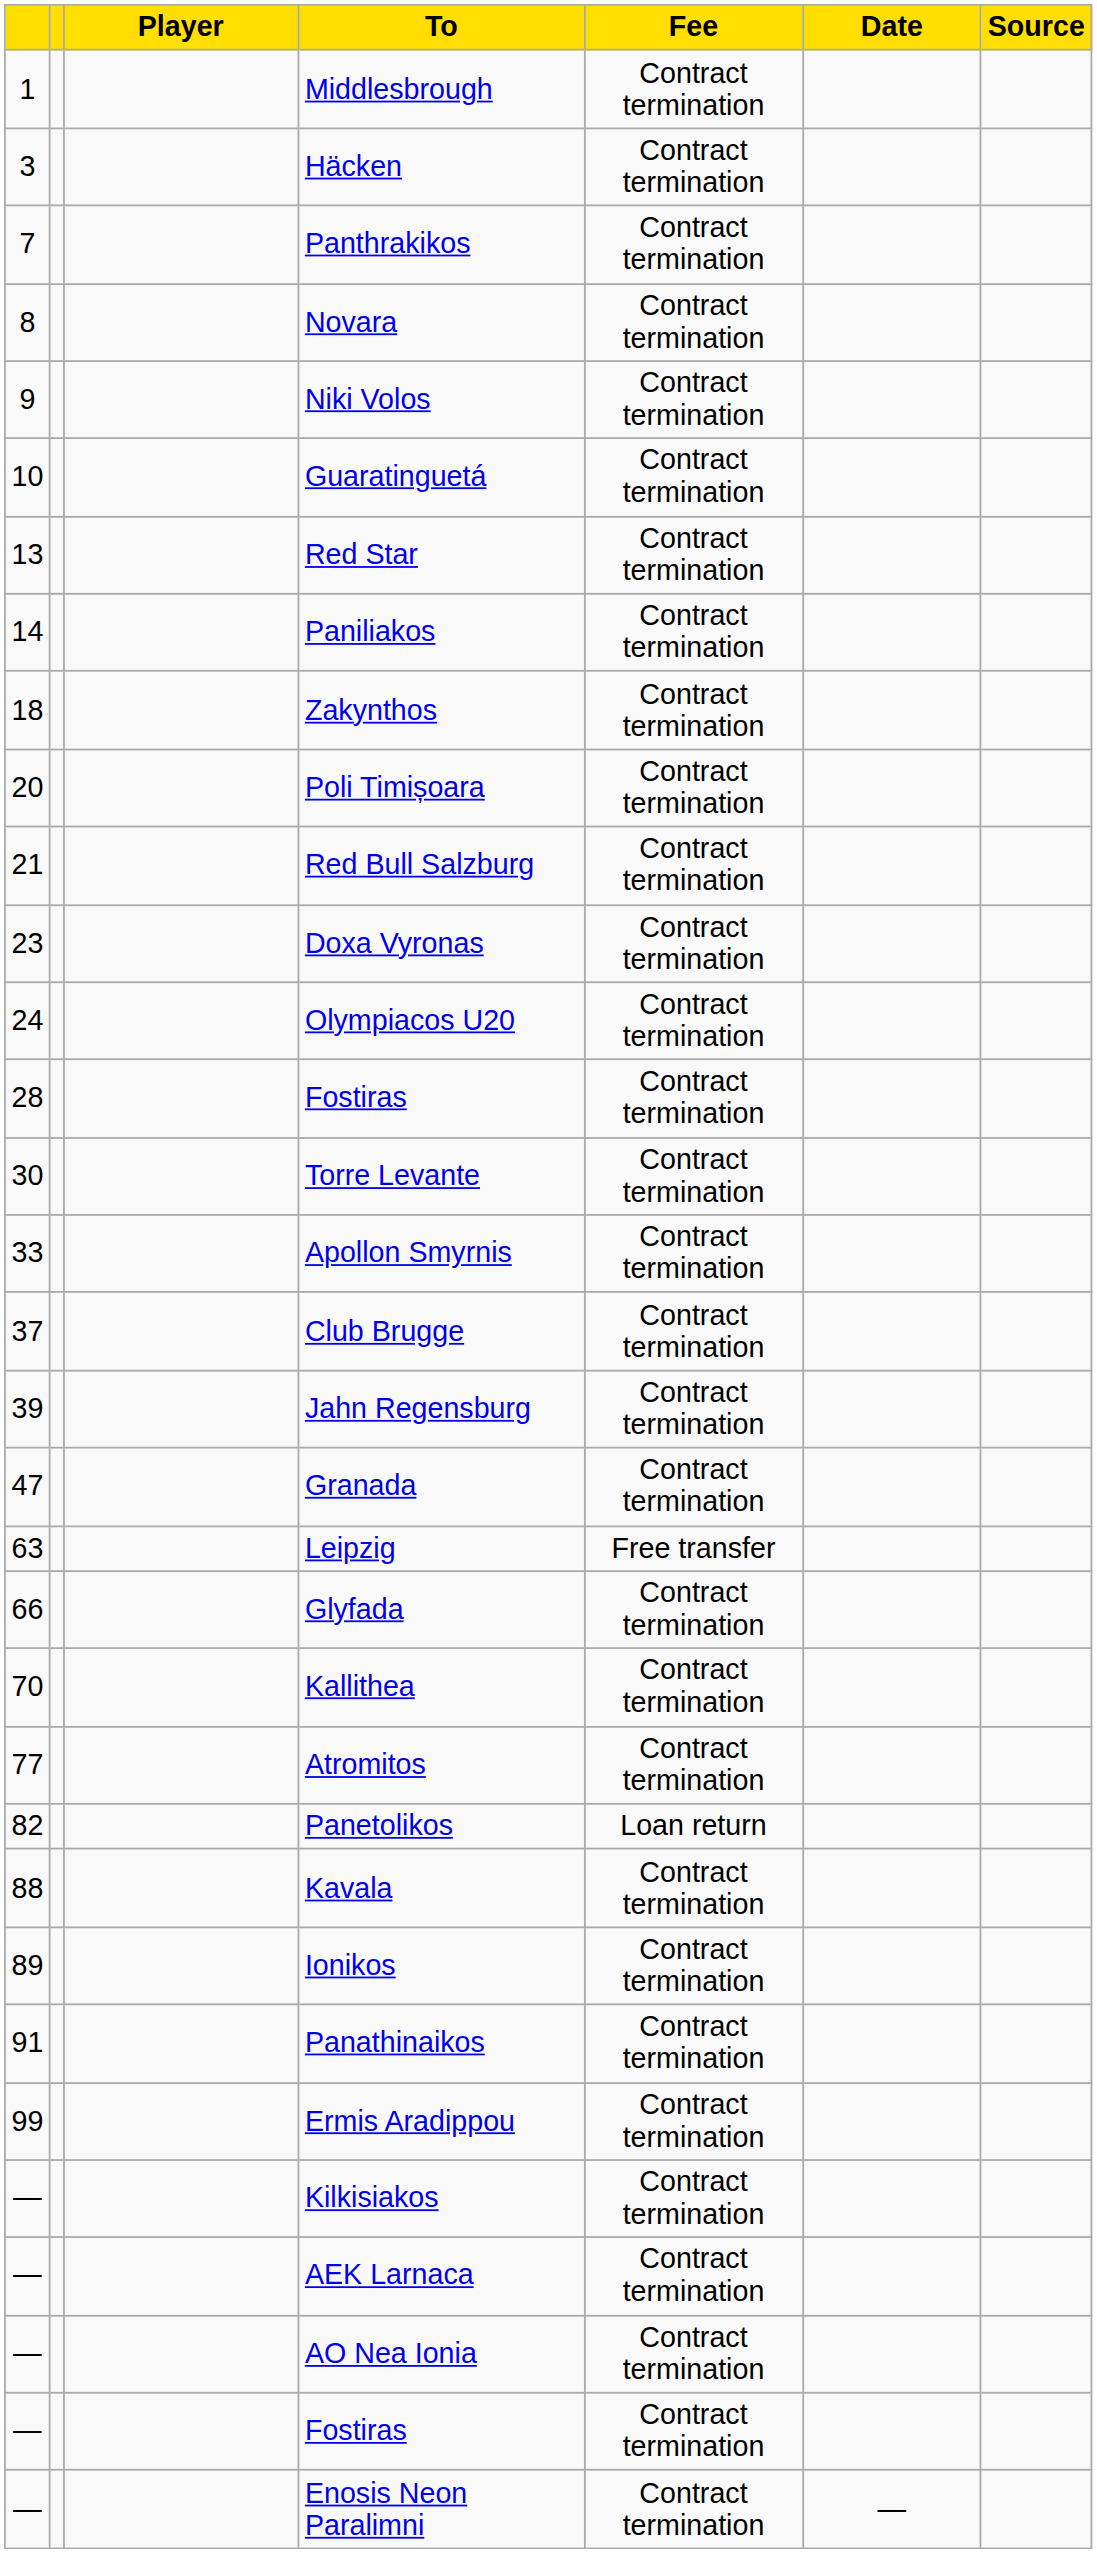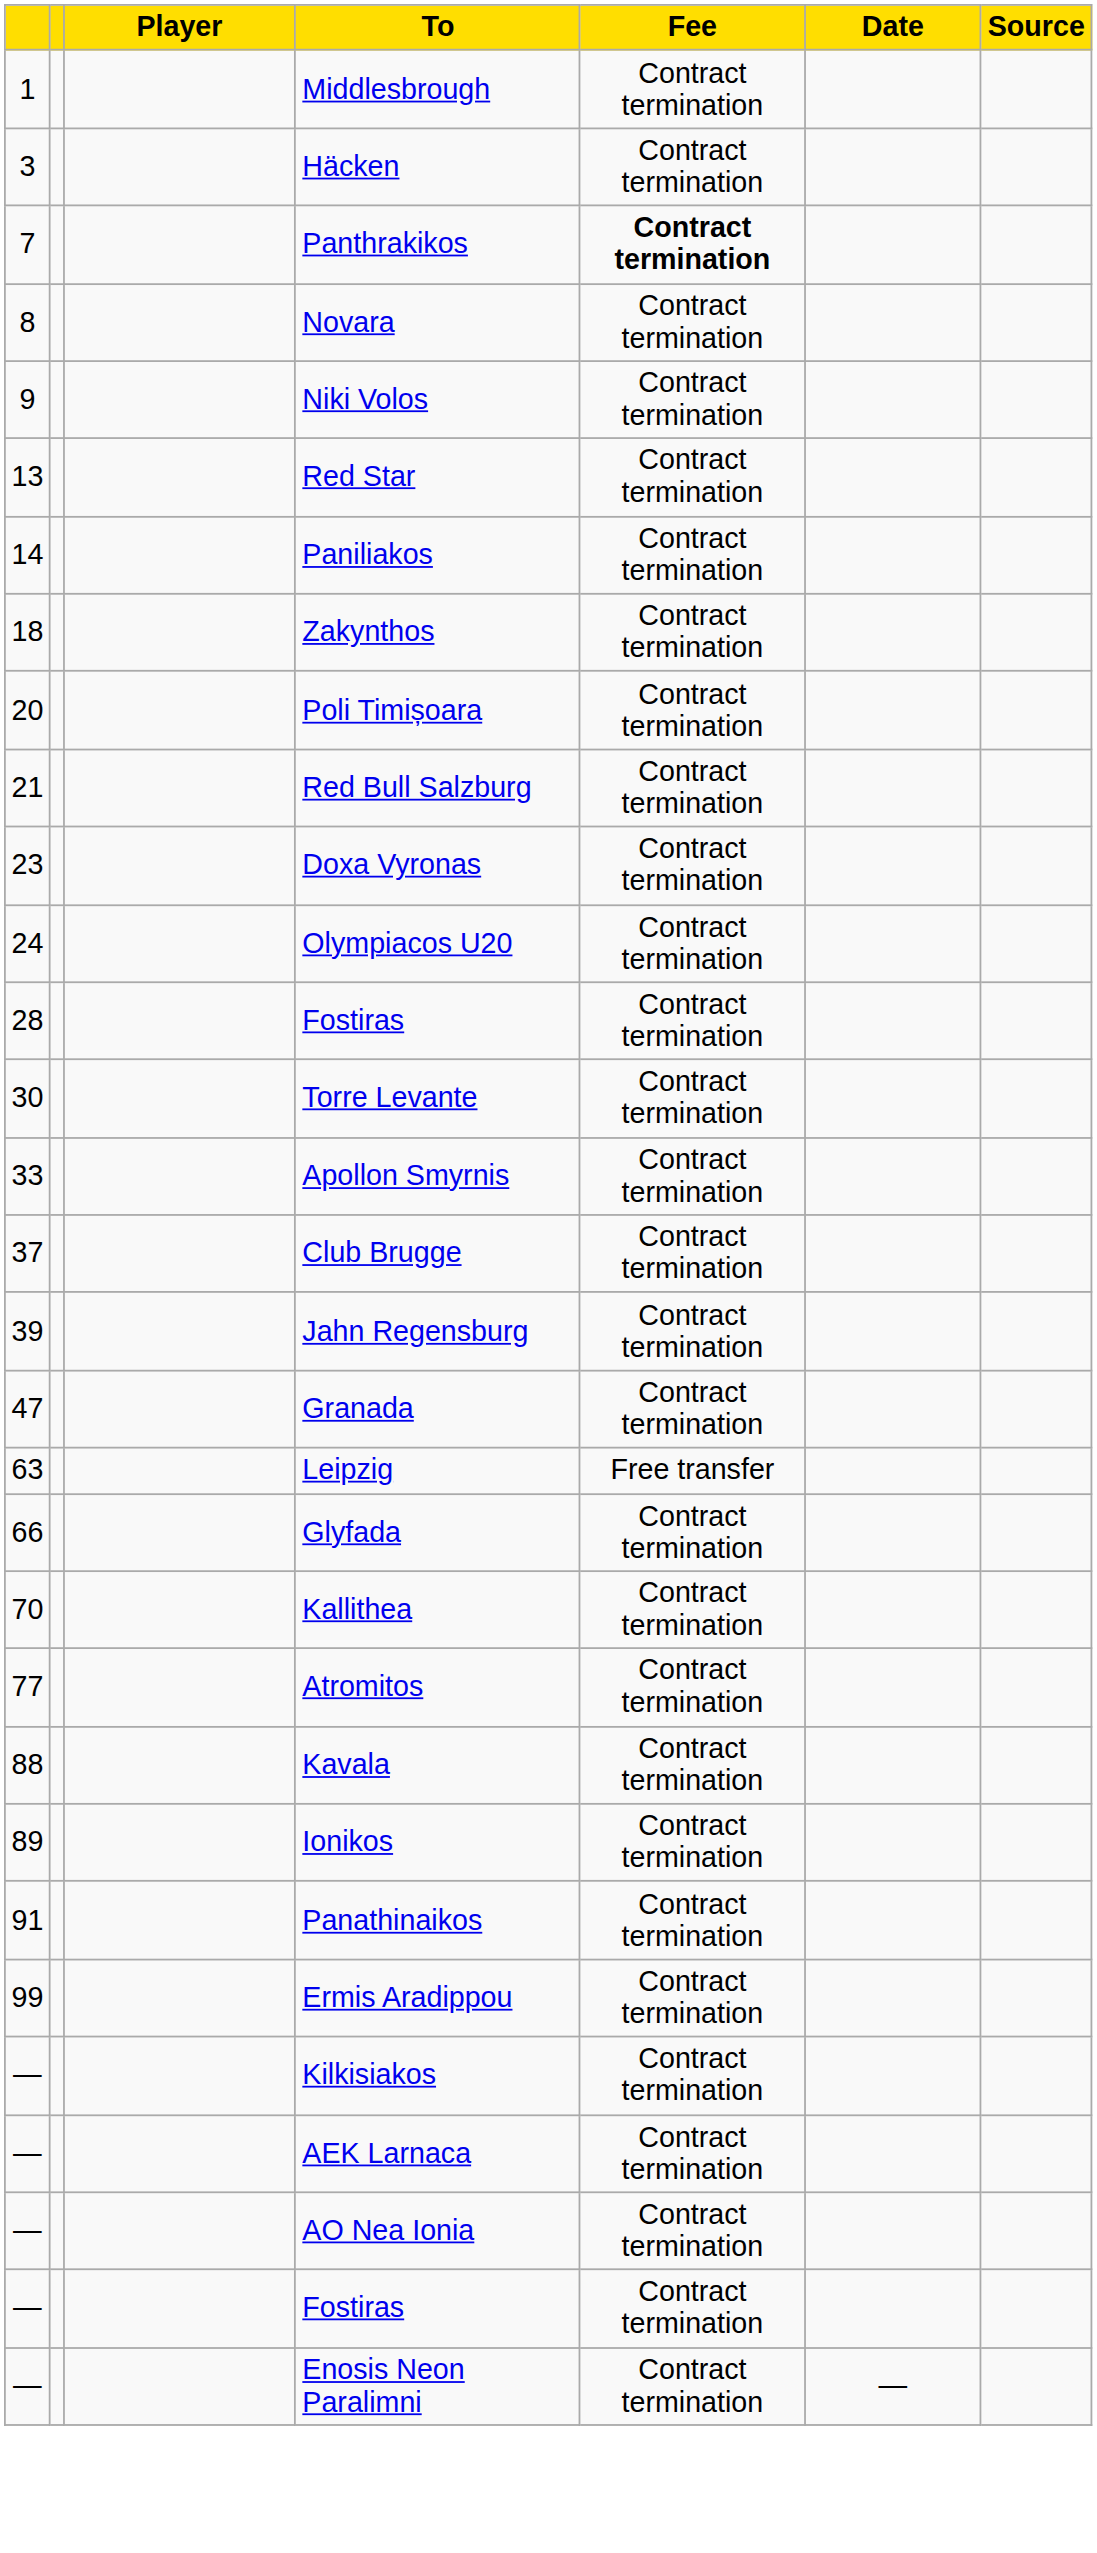(693, 244) normal -> (692, 244) bold
- row: (27, 476)
- row: (27, 1826)
